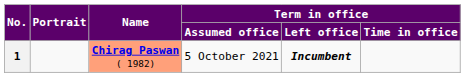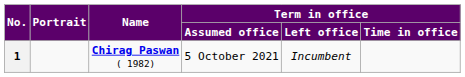(136, 56) lightsalmon background -> (136, 56) no background
(321, 56) bold -> (321, 56) normal
